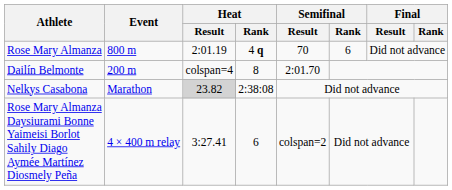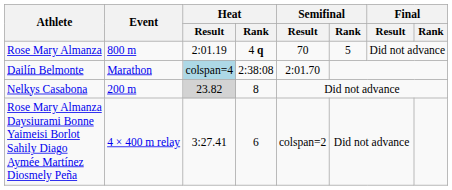(348, 51) 6 -> (348, 51) 5
(122, 70) 200 m -> (130, 70) Marathon
(209, 70) no background -> (209, 70) lightblue background
(256, 70) 8 -> (256, 70) 2:38:08
(130, 89) Marathon -> (122, 89) 200 m
(256, 89) 2:38:08 -> (256, 89) 8
